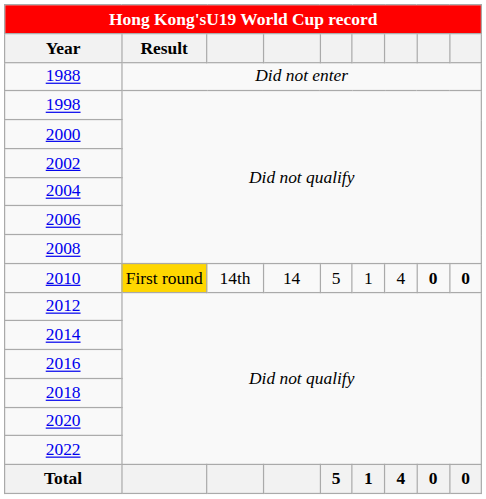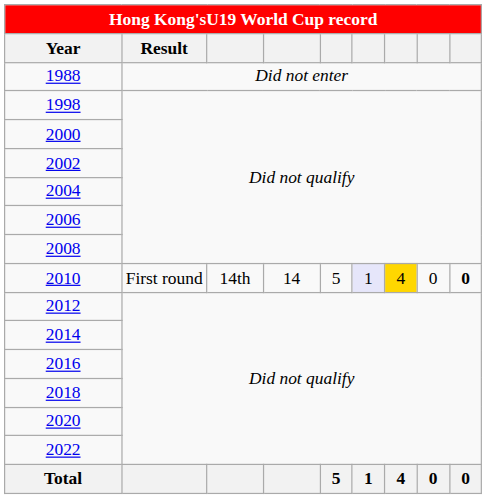(164, 277) gold background -> (164, 277) no background
(368, 277) no background -> (368, 277) lavender background
(401, 277) no background -> (401, 277) gold background
(433, 277) bold -> (433, 277) normal
